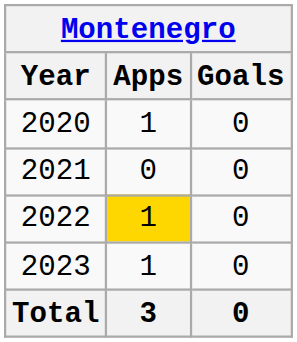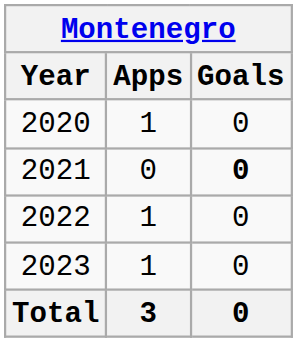(241, 171) normal -> (241, 171) bold
(148, 219) gold background -> (148, 219) no background
